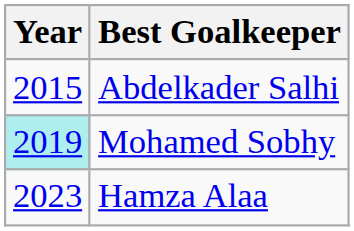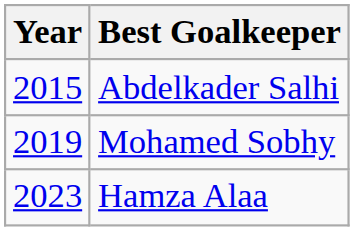(48, 141) paleturquoise background -> (48, 141) no background
